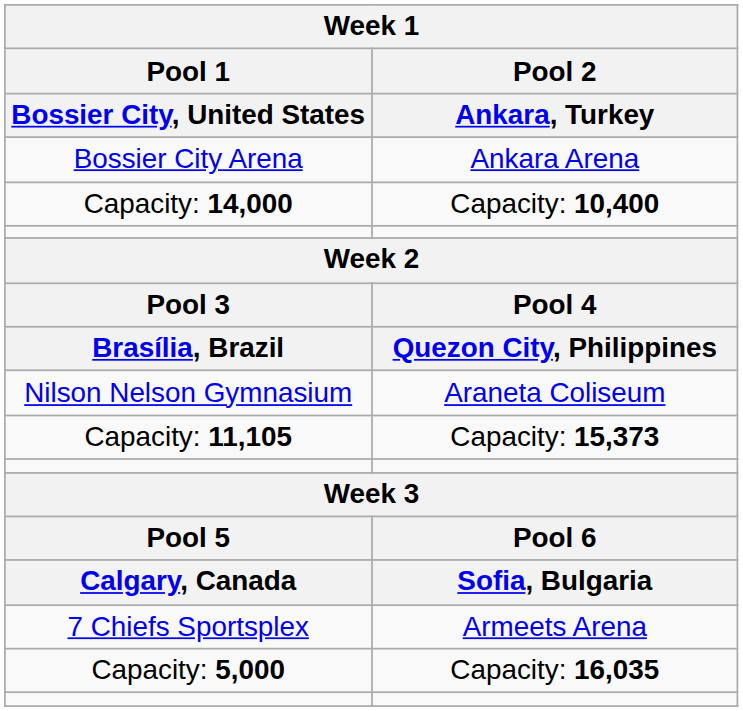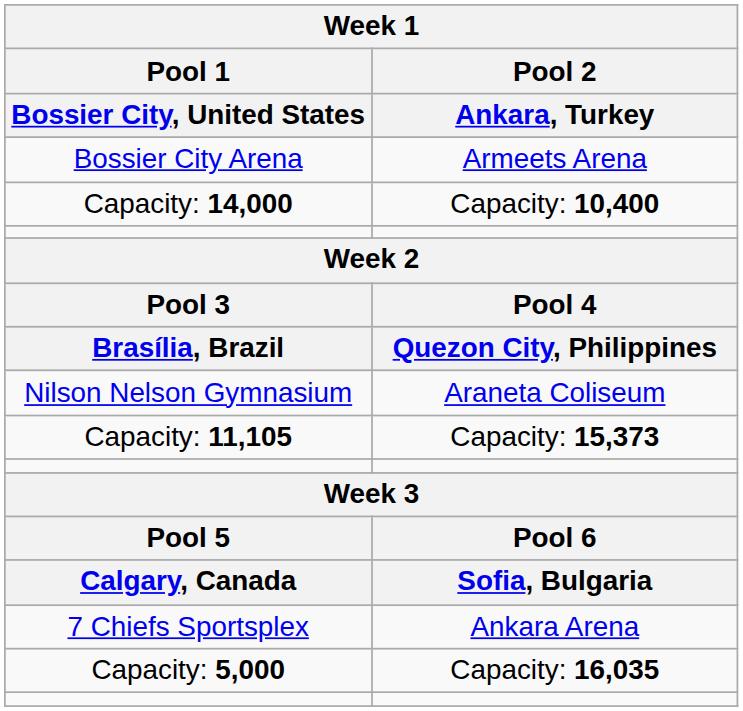(555, 159) Ankara Arena -> (555, 159) Armeets Arena
(555, 626) Armeets Arena -> (555, 626) Ankara Arena
